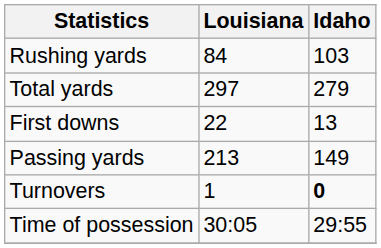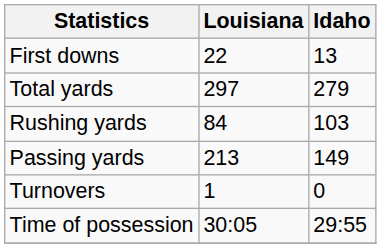rows swapped: (64, 123) <-> (78, 55)
(319, 191) bold -> (319, 191) normal
